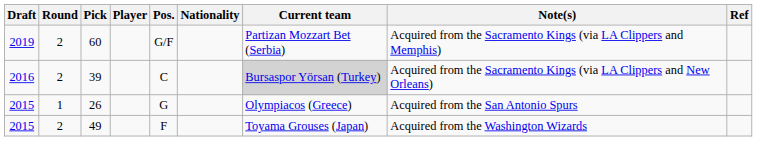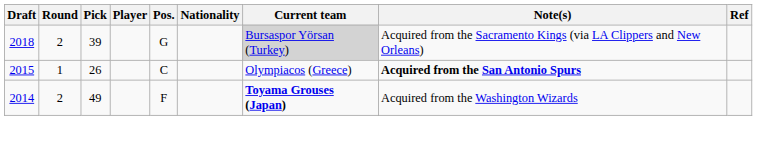- row: (95, 42)
(22, 77) 2016 -> (22, 42) 2018
(164, 77) C -> (164, 42) G
(164, 105) G -> (164, 70) C
(484, 105) normal -> (481, 70) bold
(22, 126) 2015 -> (22, 98) 2014
(307, 126) normal -> (290, 98) bold
